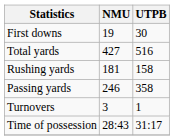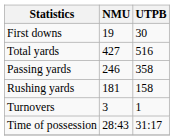rows swapped: (41, 70) <-> (39, 88)
